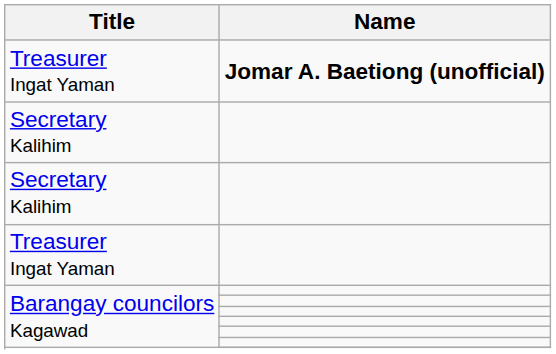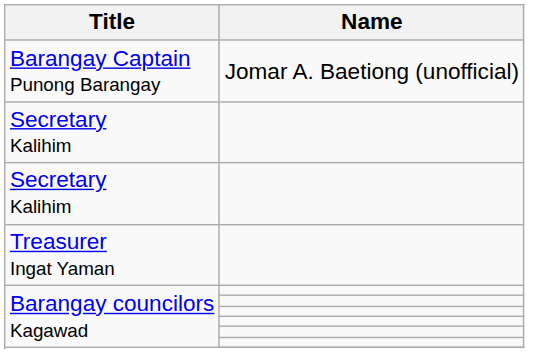(62, 70) Treasurer Ingat Yaman -> (100, 70) Barangay Captain Punong Barangay
(385, 70) bold -> (372, 70) normal
